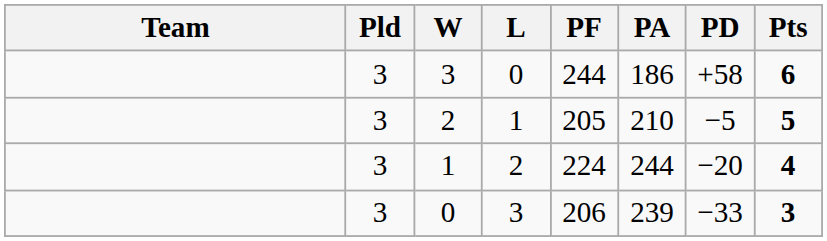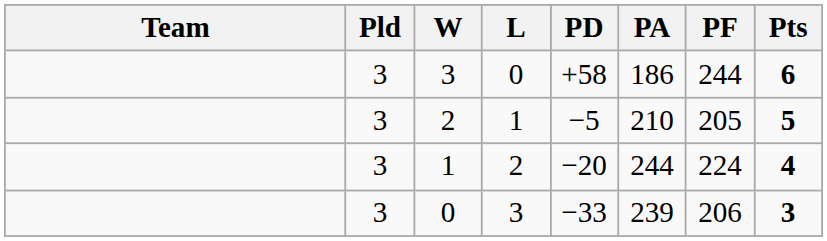columns swapped: (584, 27) <-> (720, 27)
